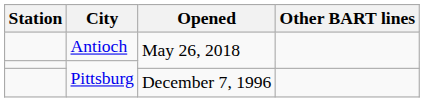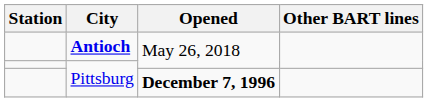(99, 46) normal -> (100, 46) bold
(207, 82) normal -> (208, 82) bold
